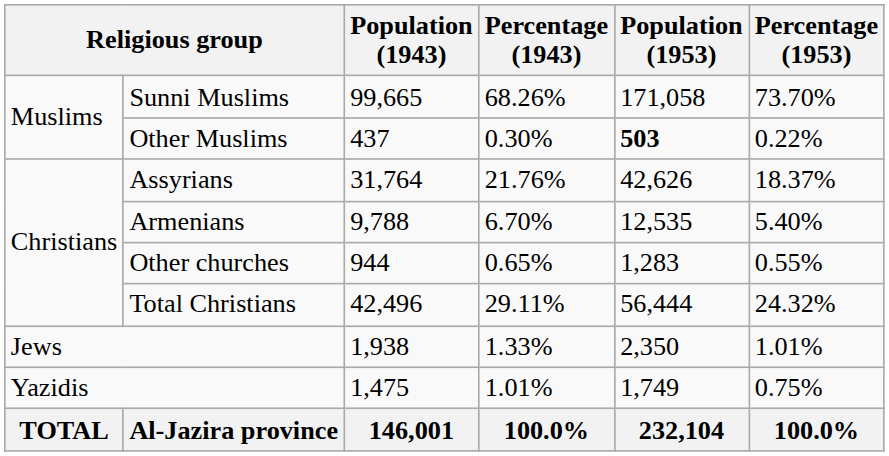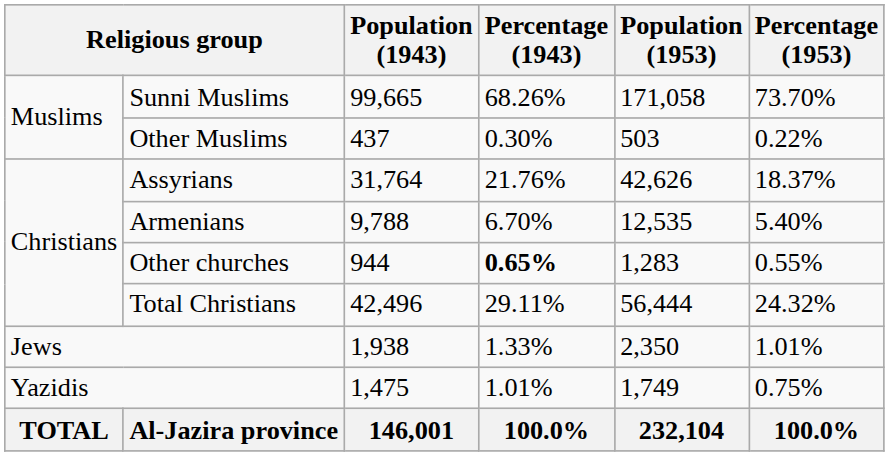(640, 138) bold -> (640, 138) normal
(519, 262) normal -> (521, 262) bold
